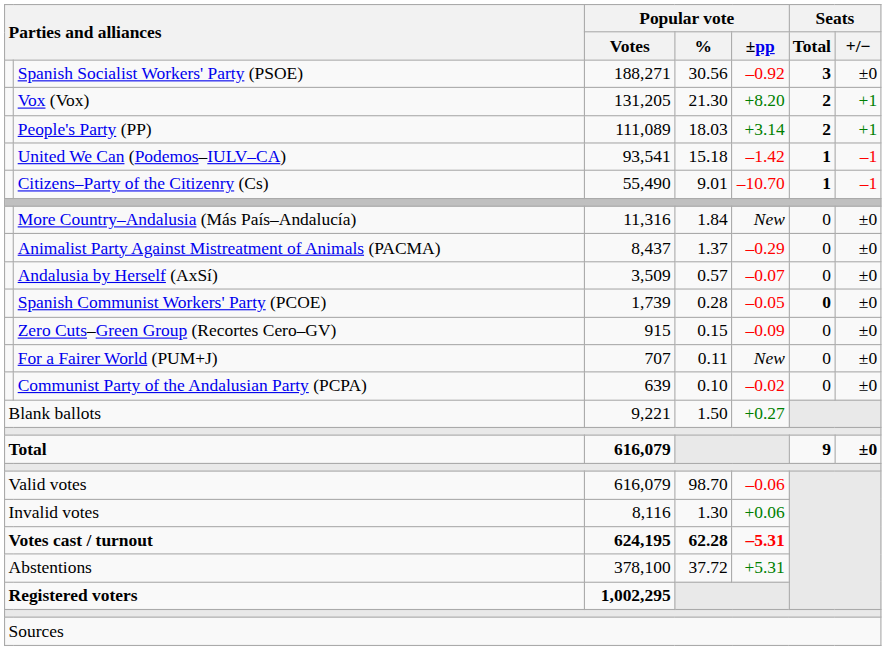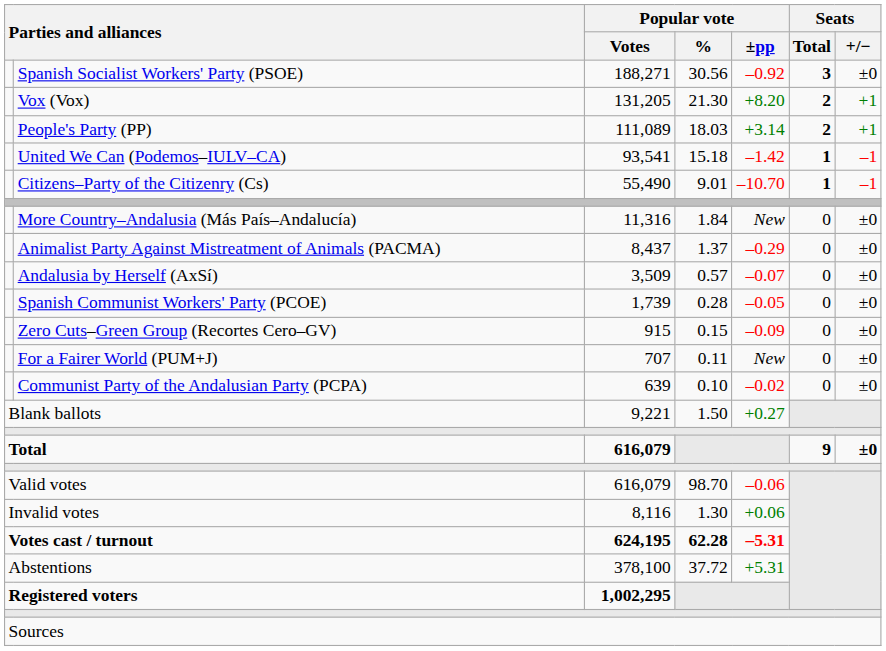(827, 302) bold -> (827, 302) normal
